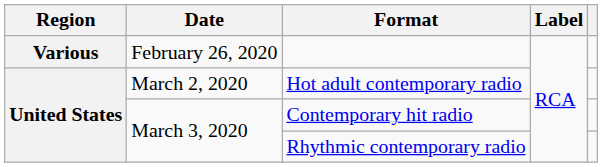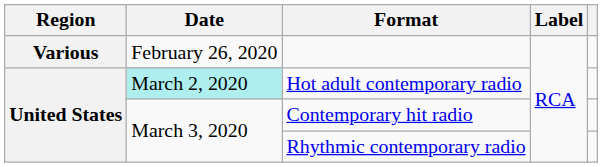(189, 83) no background -> (189, 83) paleturquoise background
